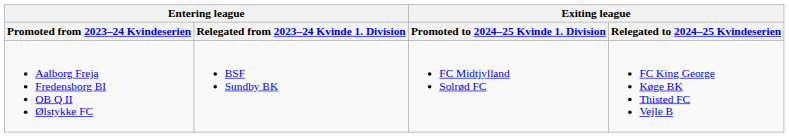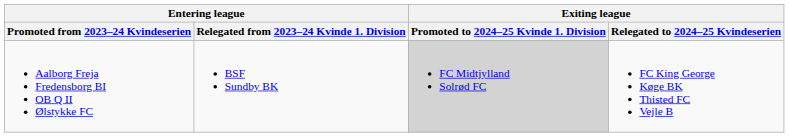(508, 80) no background -> (508, 80) lightgrey background
